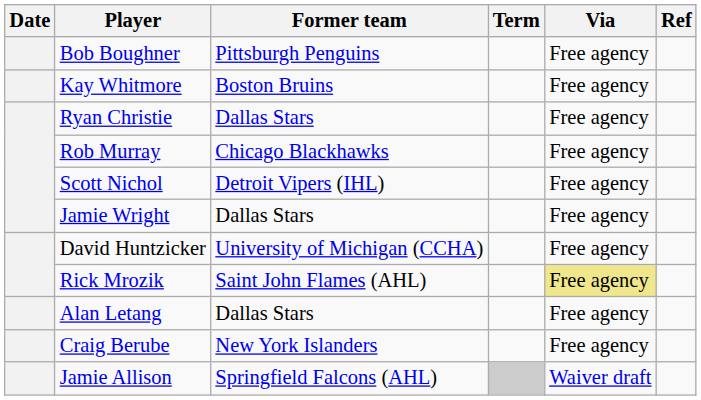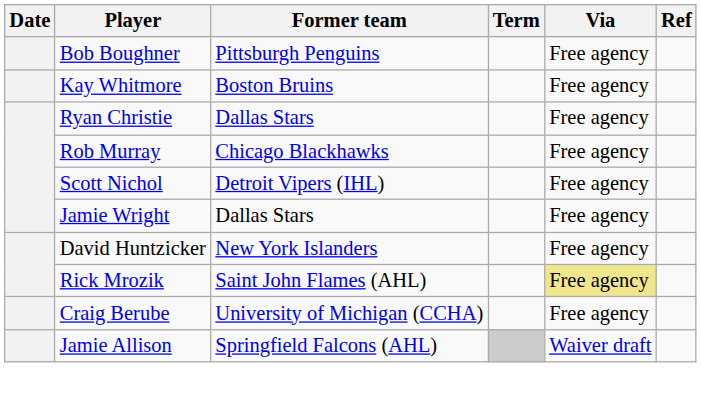(349, 248) University of Michigan (CCHA) -> (296, 248) New York Islanders
- row: (111, 313)
(296, 345) New York Islanders -> (349, 313) University of Michigan (CCHA)
